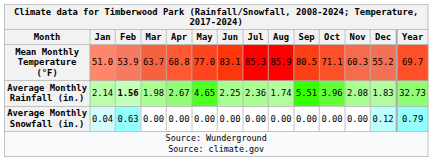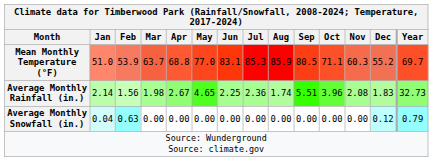(128, 93) bold -> (128, 93) normal
